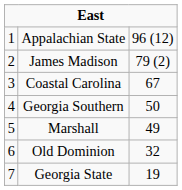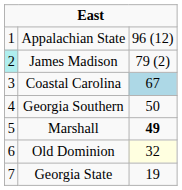(11, 61) no background -> (11, 61) paleturquoise background
(153, 83) no background -> (153, 83) lightblue background
(153, 128) normal -> (153, 128) bold
(153, 151) no background -> (153, 151) lightyellow background
